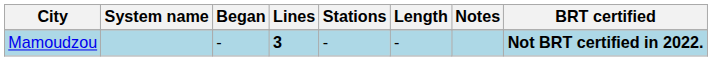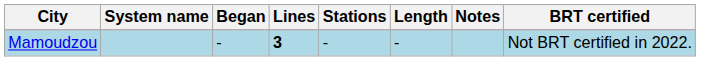(606, 42) bold -> (600, 42) normal
